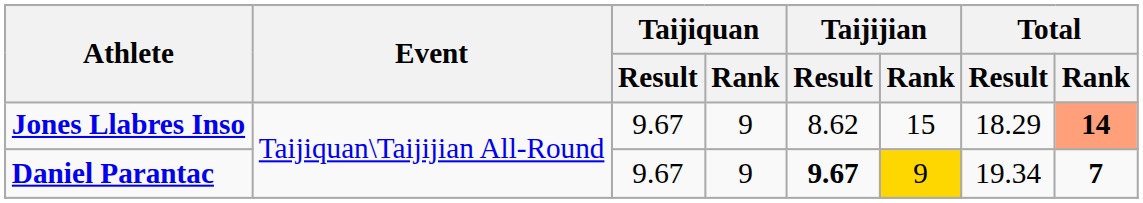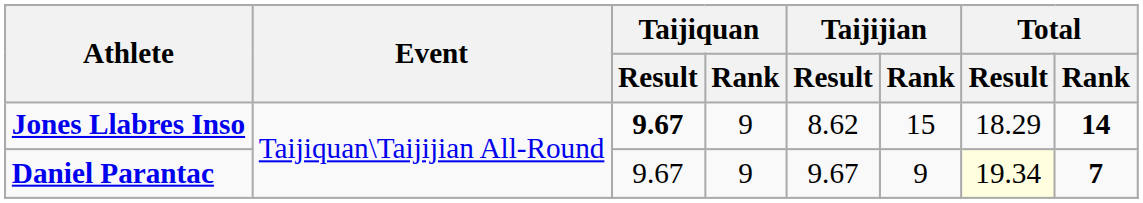(658, 125) normal -> (658, 125) bold
(1096, 125) lightsalmon background -> (1096, 125) no background
(833, 173) bold -> (833, 173) normal
(921, 173) gold background -> (921, 173) no background
(1008, 173) no background -> (1008, 173) lightyellow background
